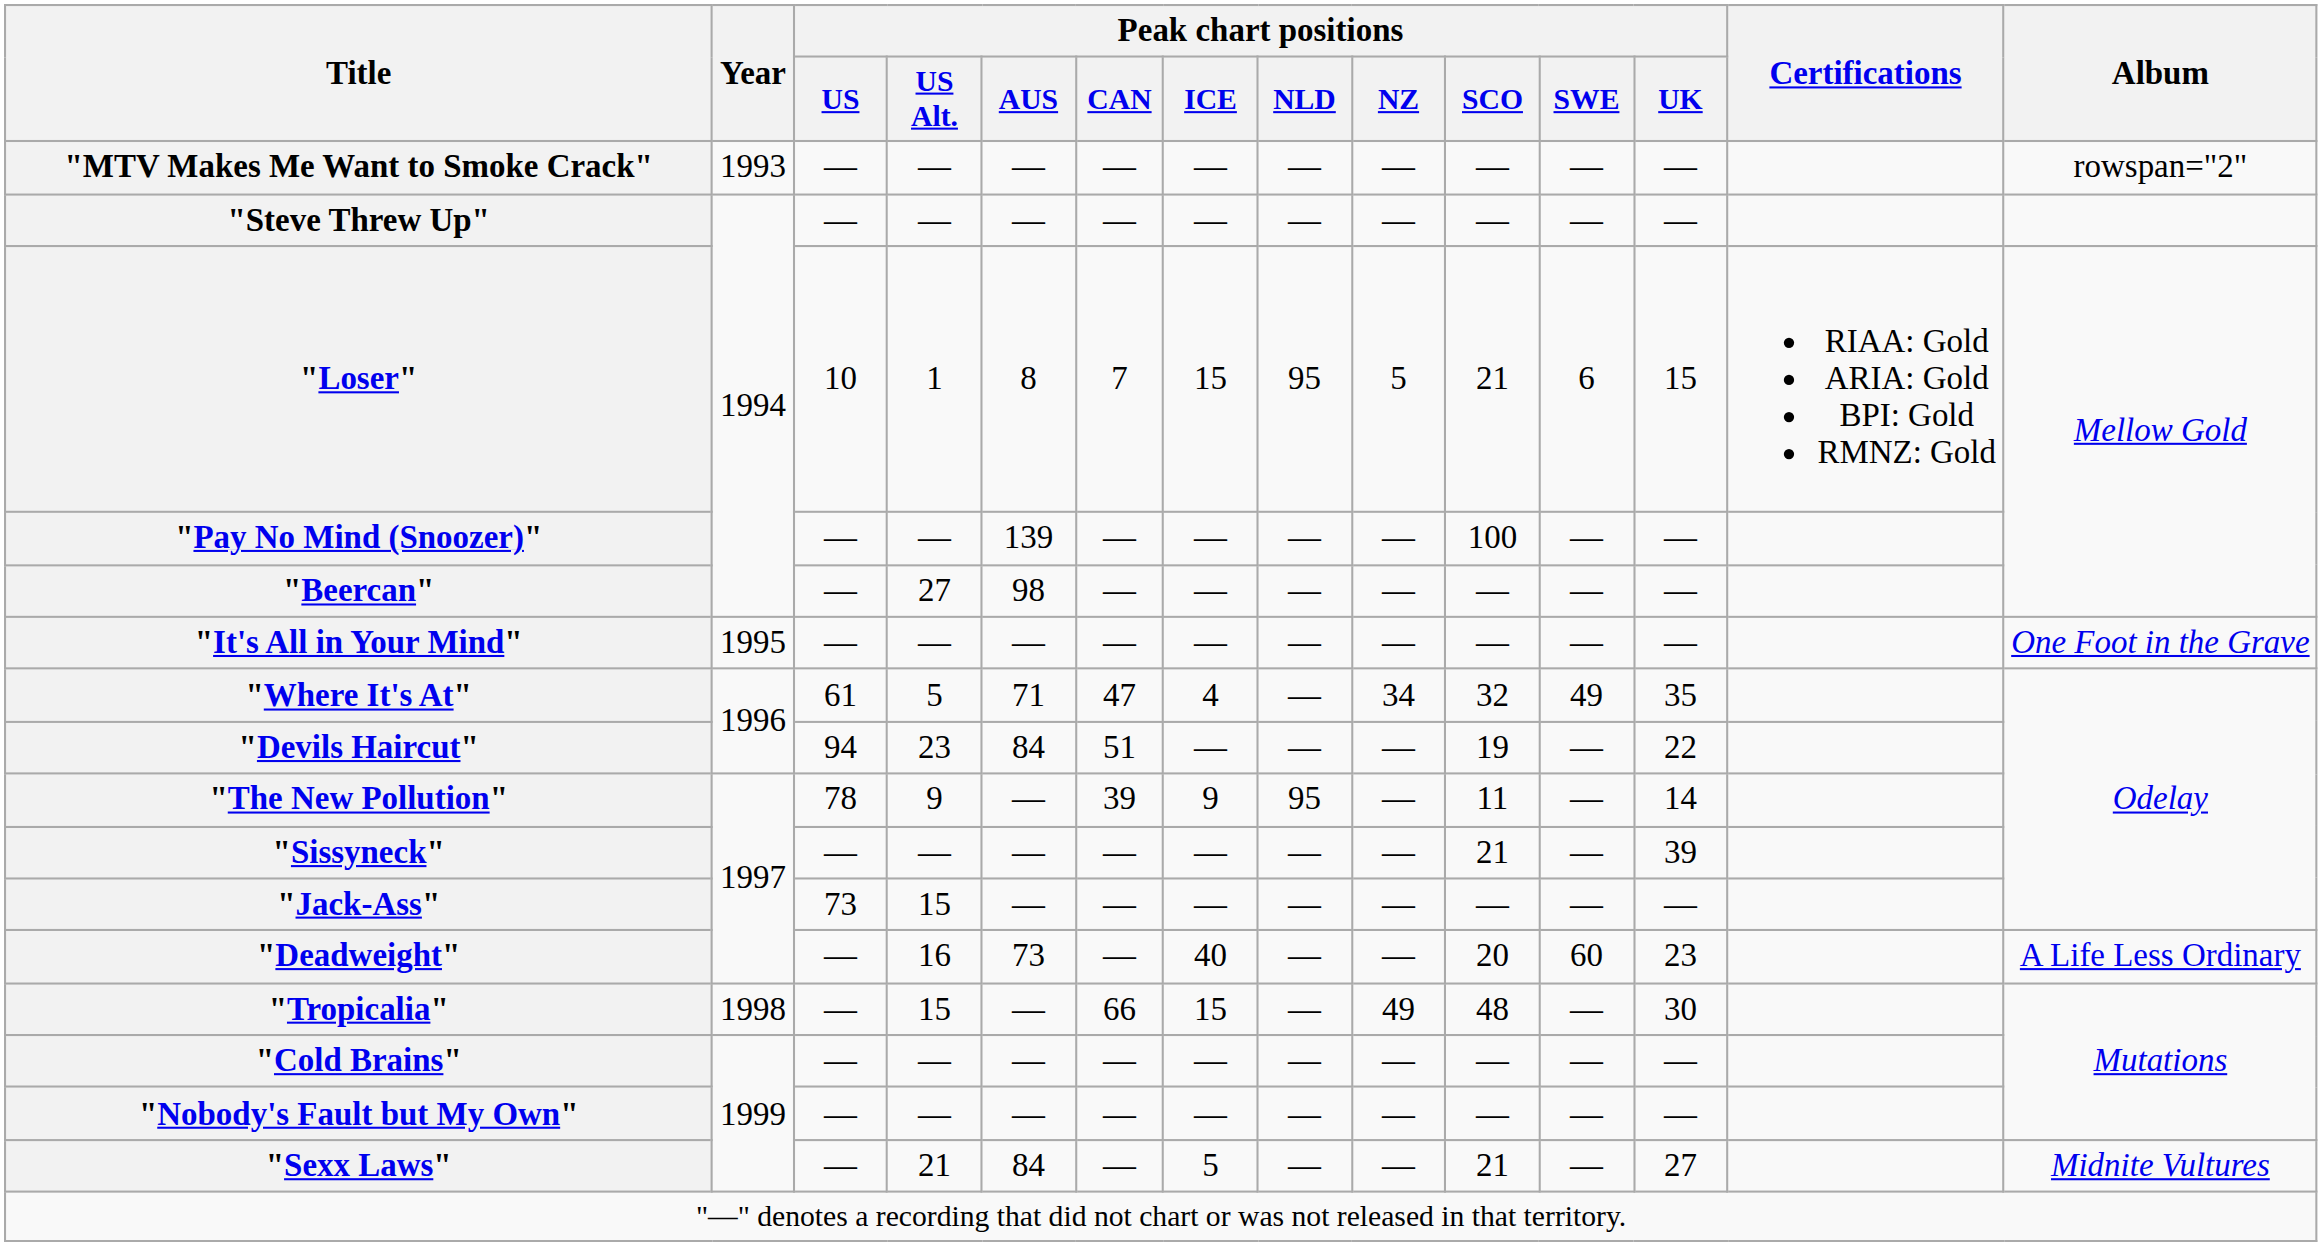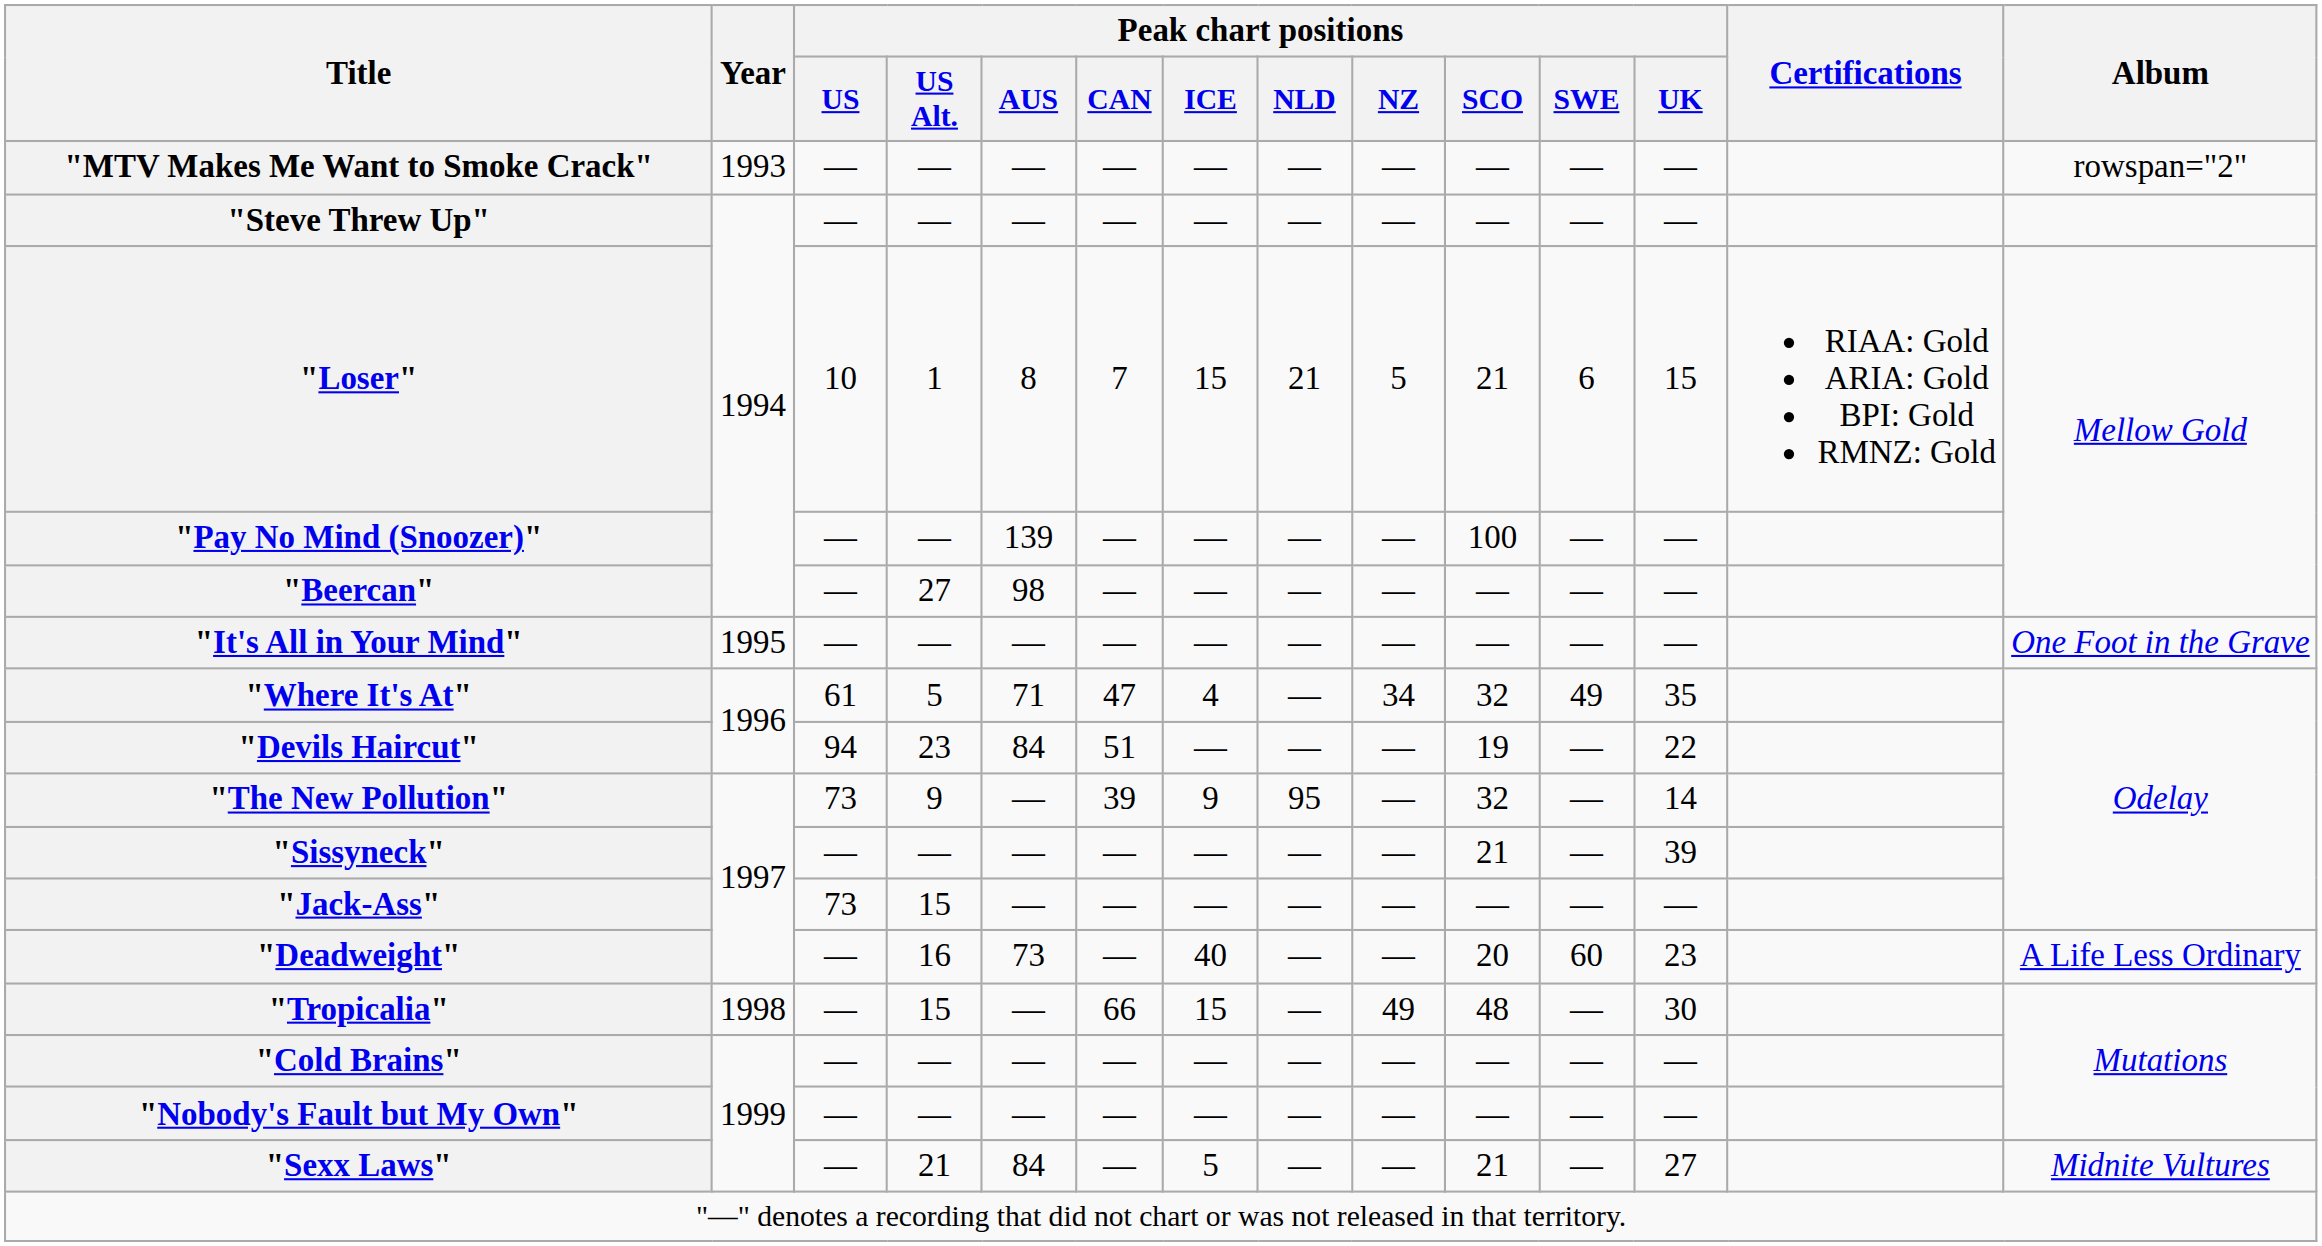(1305, 378) 95 -> (1305, 378) 21
(840, 799) 78 -> (840, 799) 73
(1492, 799) 11 -> (1492, 799) 32
